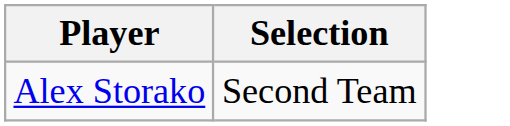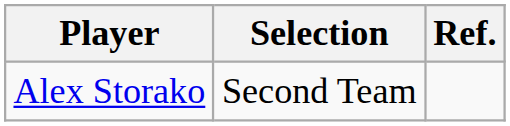+ column: (465, 33)
